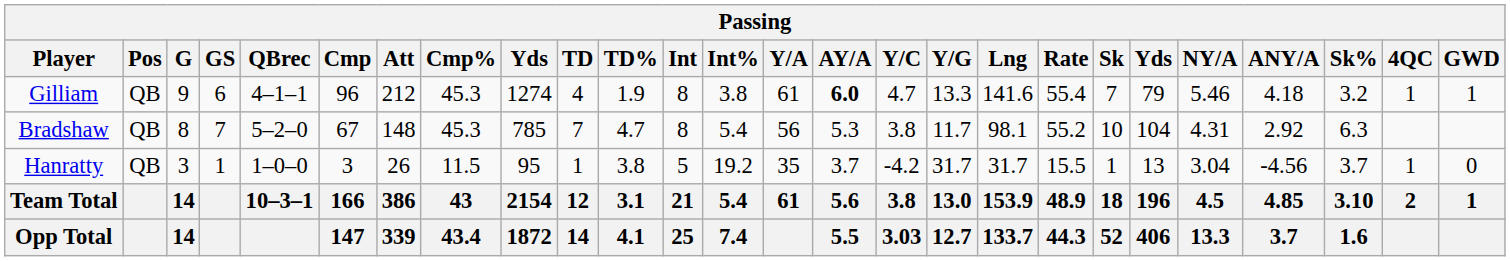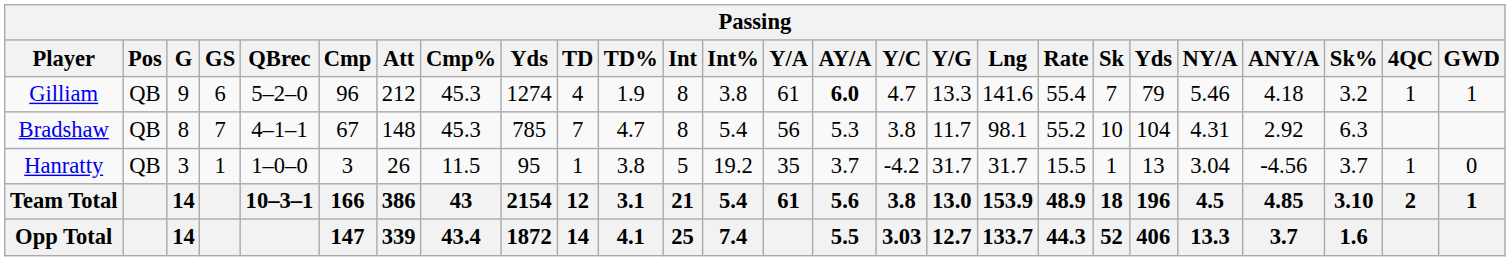(279, 93) 4–1–1 -> (279, 93) 5–2–0
(279, 129) 5–2–0 -> (279, 129) 4–1–1
